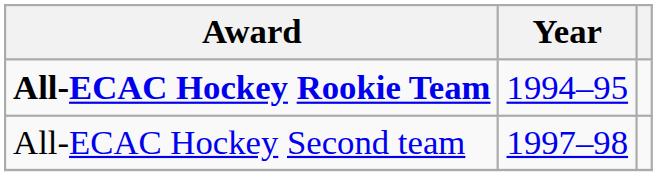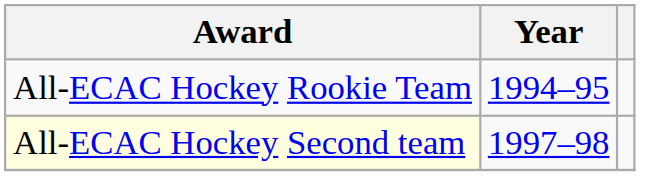(252, 87) bold -> (243, 87) normal
(239, 142) no background -> (239, 142) lightyellow background
